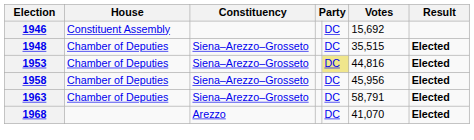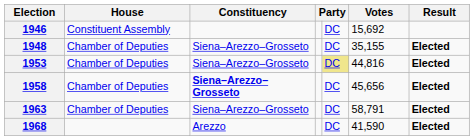(368, 47) 35,515 -> (368, 47) 35,155
(251, 81) normal -> (230, 87) bold
(368, 81) 45,956 -> (368, 87) 45,656
(368, 115) 41,070 -> (368, 127) 41,590
